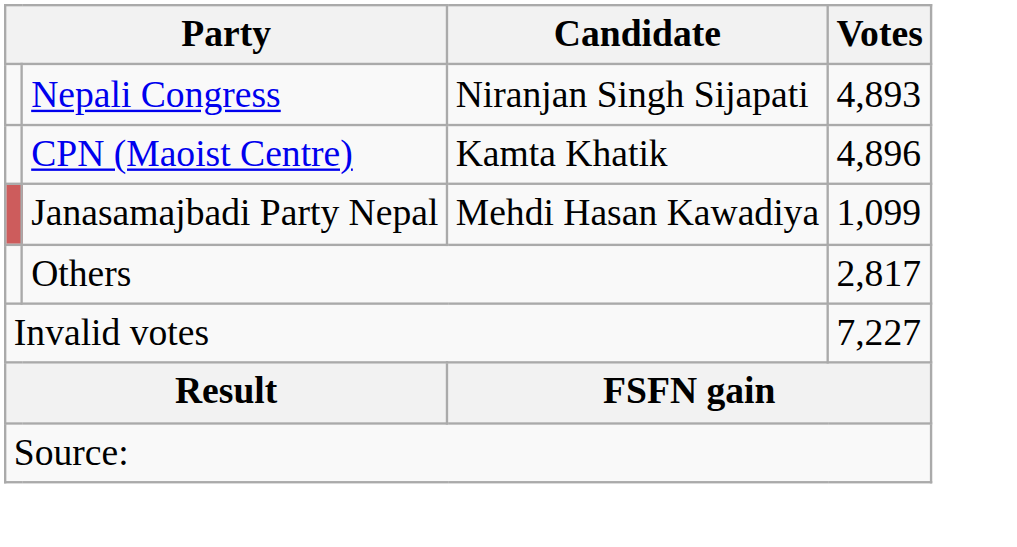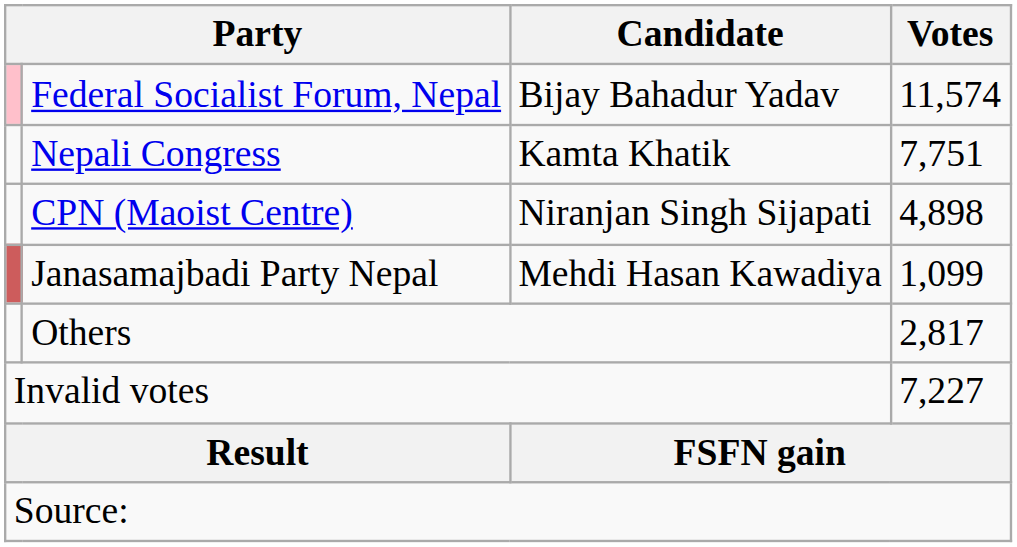+ row: (266, 93)
(632, 93) Niranjan Singh Sijapati -> (624, 153) Kamta Khatik
(879, 93) 4,893 -> (941, 153) 7,751
(562, 153) Kamta Khatik -> (695, 213) Niranjan Singh Sijapati
(879, 153) 4,896 -> (941, 213) 4,898
